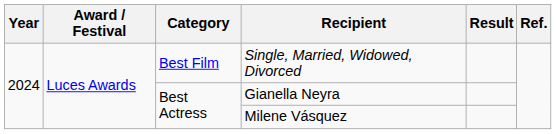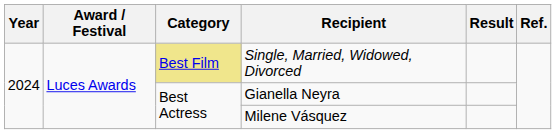(189, 63) no background -> (189, 63) khaki background
